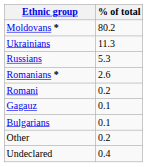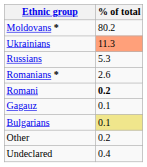(106, 43) no background -> (106, 43) lightsalmon background
(104, 91) normal -> (104, 91) bold
(104, 122) no background -> (104, 122) khaki background
